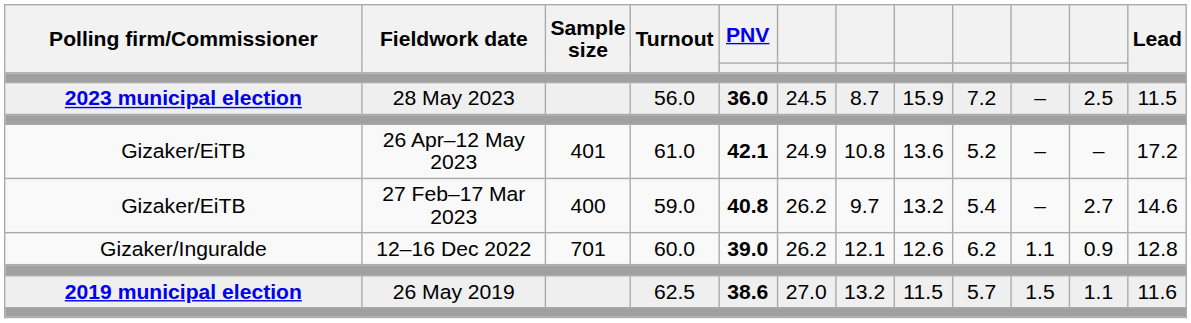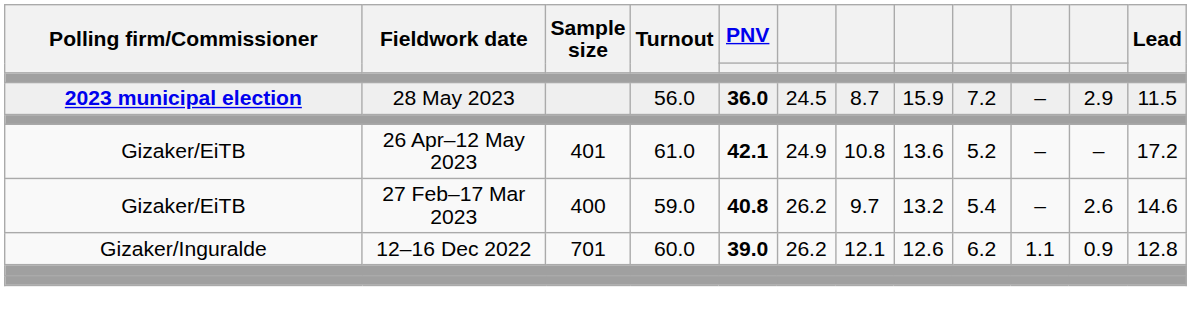(1099, 98) 2.5 -> (1099, 98) 2.9
(1099, 206) 2.7 -> (1099, 206) 2.6
- row: (183, 291)
